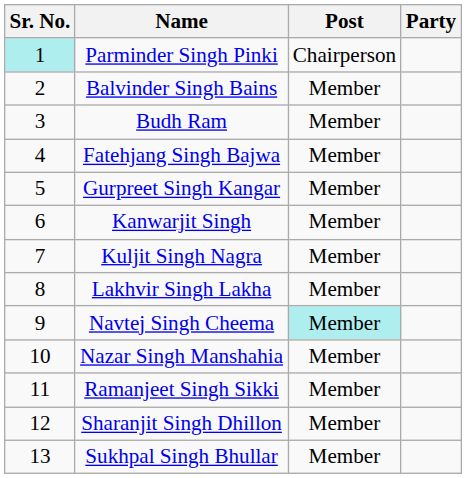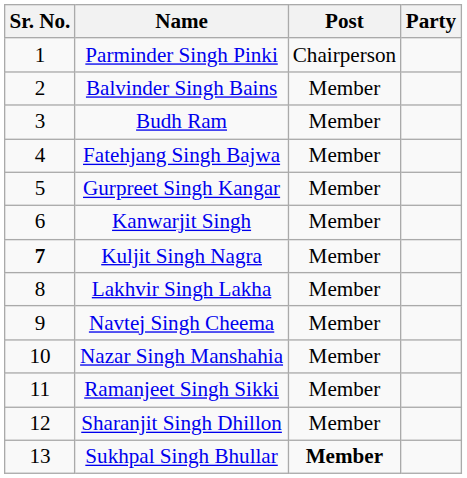(40, 54) paleturquoise background -> (40, 54) no background
(40, 255) normal -> (40, 255) bold
(344, 322) paleturquoise background -> (344, 322) no background
(344, 456) normal -> (344, 456) bold
